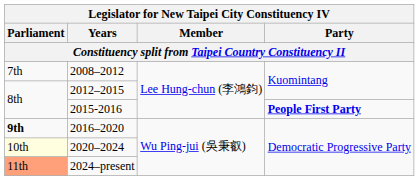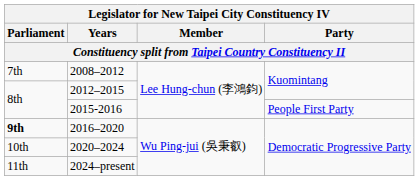(314, 109) bold -> (311, 109) normal
(18, 147) lightyellow background -> (18, 147) no background
(18, 166) lightsalmon background -> (18, 166) no background
